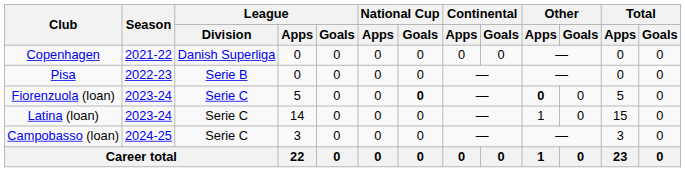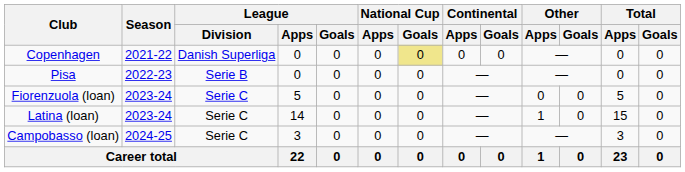(420, 55) no background -> (420, 55) khaki background
(420, 95) bold -> (420, 95) normal
(541, 95) bold -> (541, 95) normal
